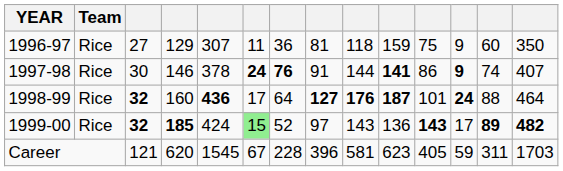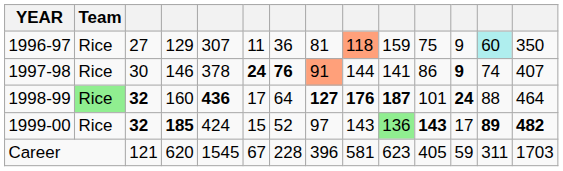(360, 44) no background -> (360, 44) lightsalmon background
(491, 44) no background -> (491, 44) paleturquoise background
(319, 71) no background -> (319, 71) lightsalmon background
(396, 71) bold -> (396, 71) normal
(95, 98) no background -> (95, 98) lightgreen background
(257, 125) lightgreen background -> (257, 125) no background
(396, 125) no background -> (396, 125) lightgreen background
